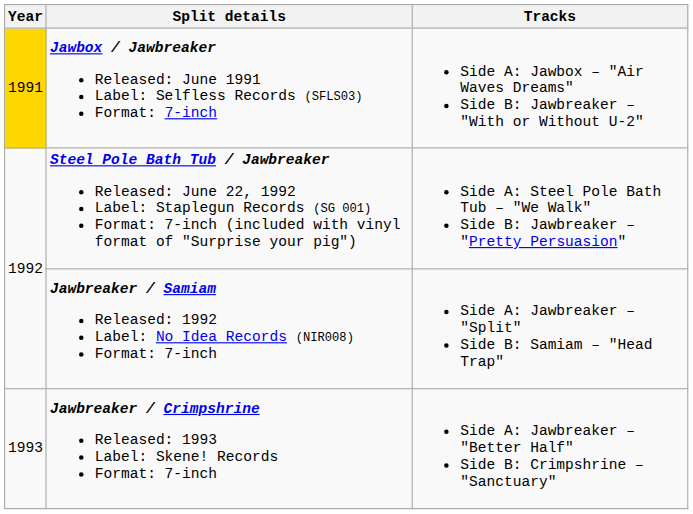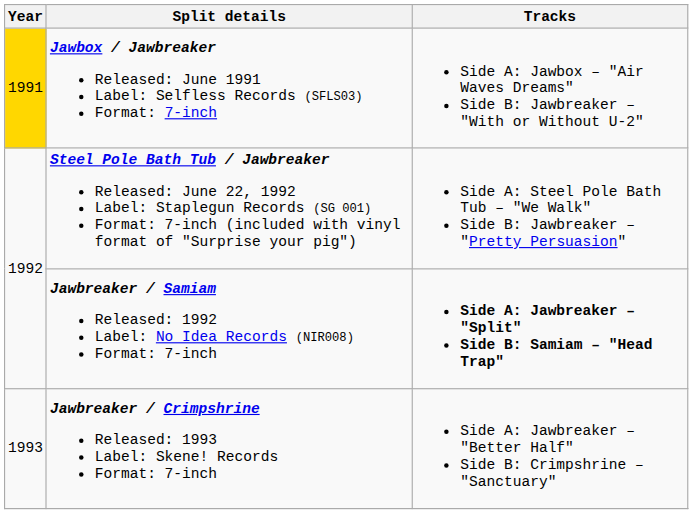(550, 337) normal -> (550, 337) bold
